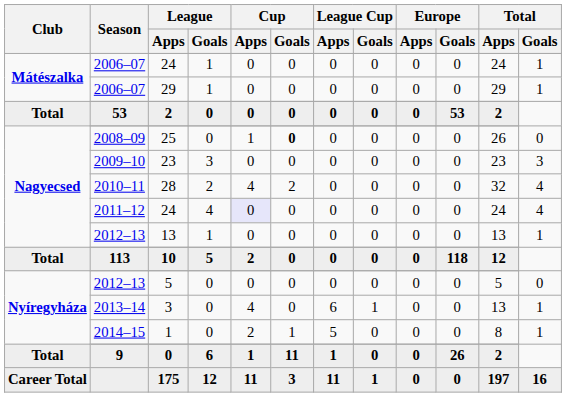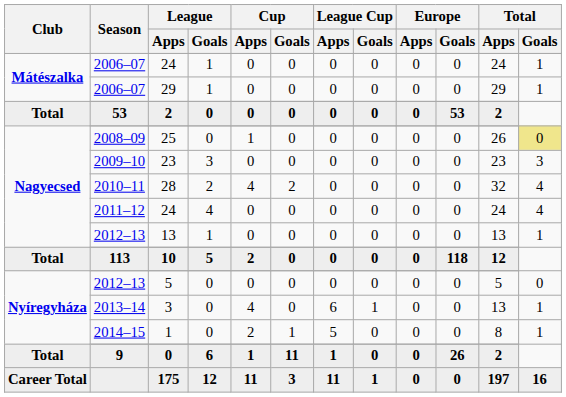(292, 138) bold -> (292, 138) normal
(540, 138) no background -> (540, 138) khaki background
(251, 210) lavender background -> (251, 210) no background
